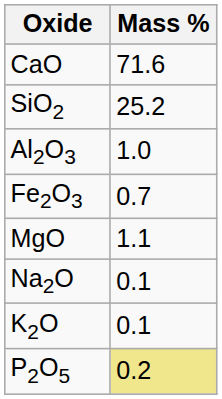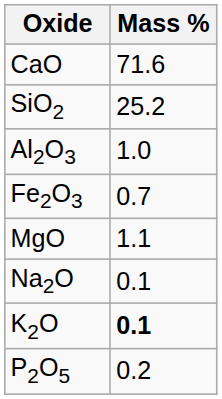(134, 325) normal -> (134, 325) bold
(134, 370) khaki background -> (134, 370) no background
